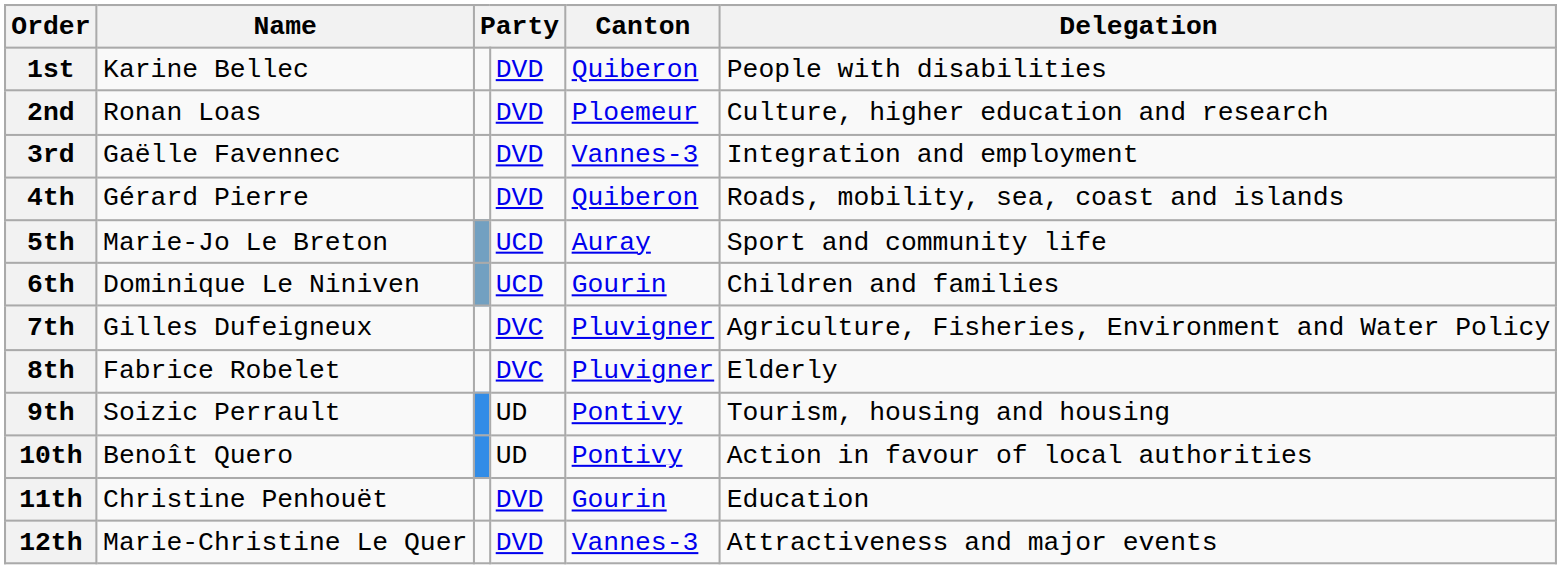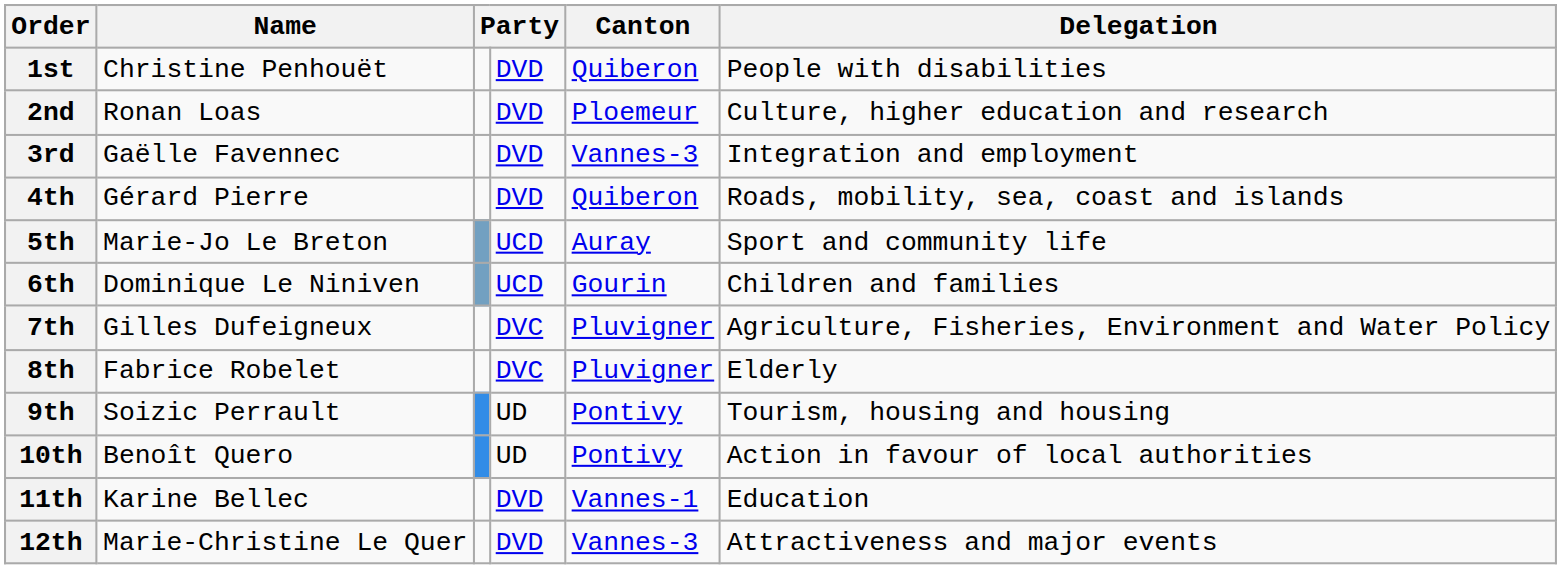(206, 70) Karine Bellec -> (246, 70) Christine Penhouët
(246, 500) Christine Penhouët -> (206, 500) Karine Bellec
(619, 500) Gourin -> (635, 500) Vannes-1
